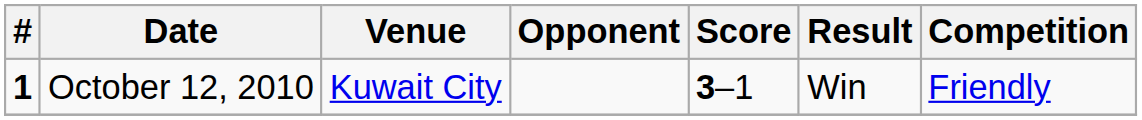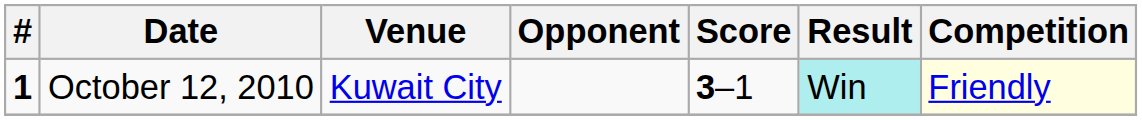(837, 86) no background -> (837, 86) paleturquoise background
(990, 86) no background -> (990, 86) lightyellow background
